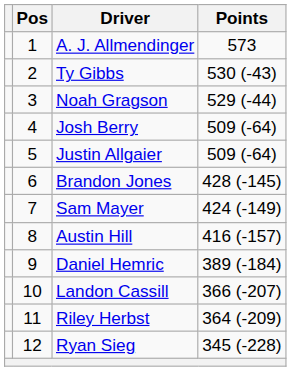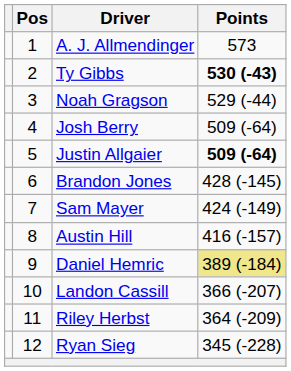(242, 73) normal -> (242, 73) bold
(242, 154) normal -> (242, 154) bold
(242, 263) no background -> (242, 263) khaki background
